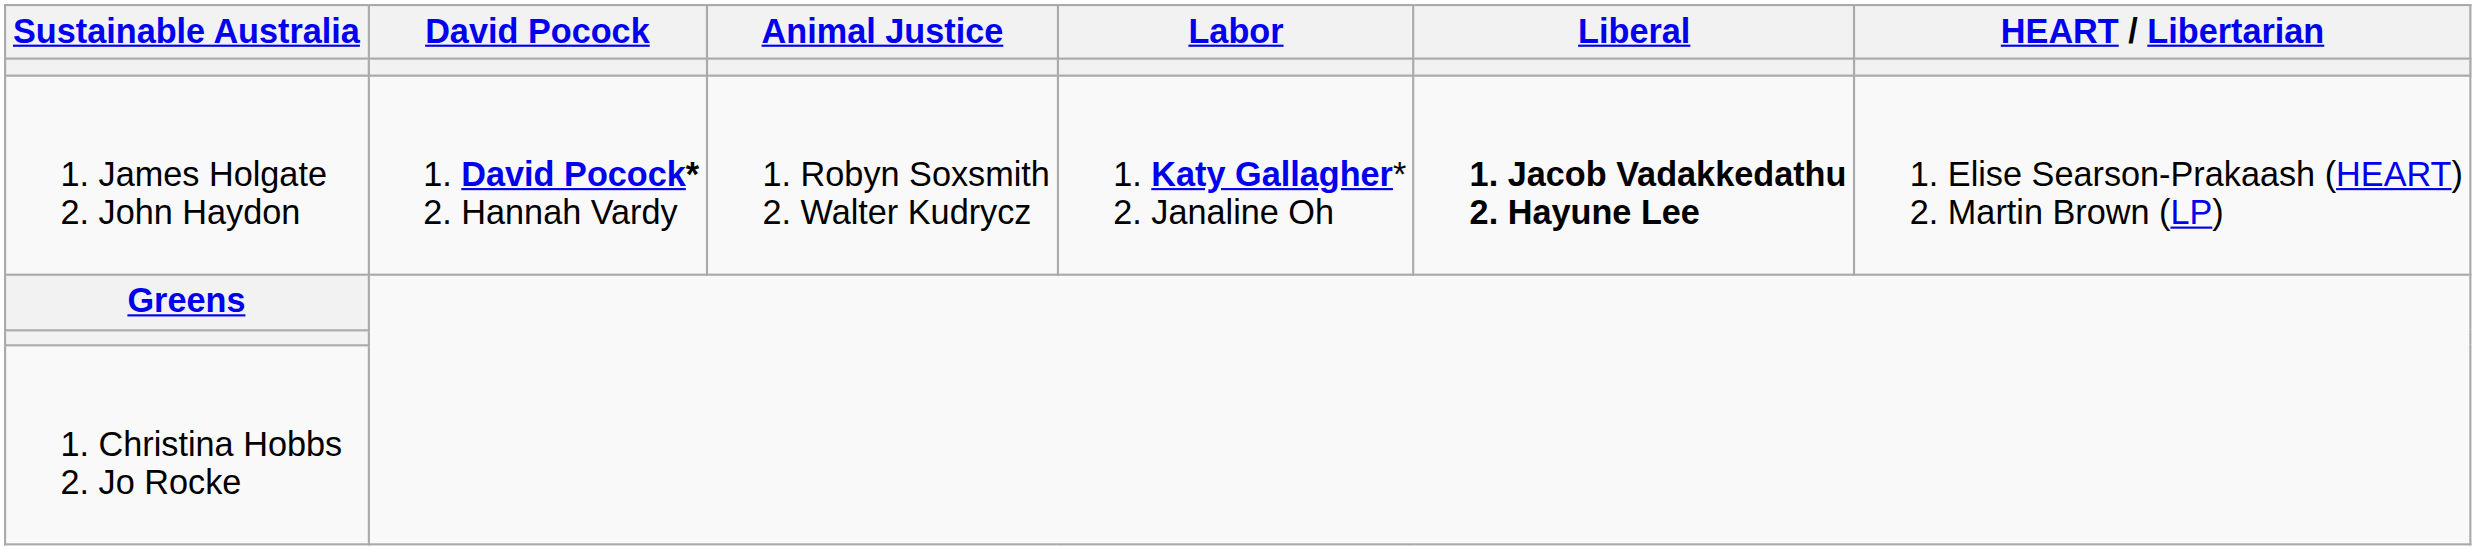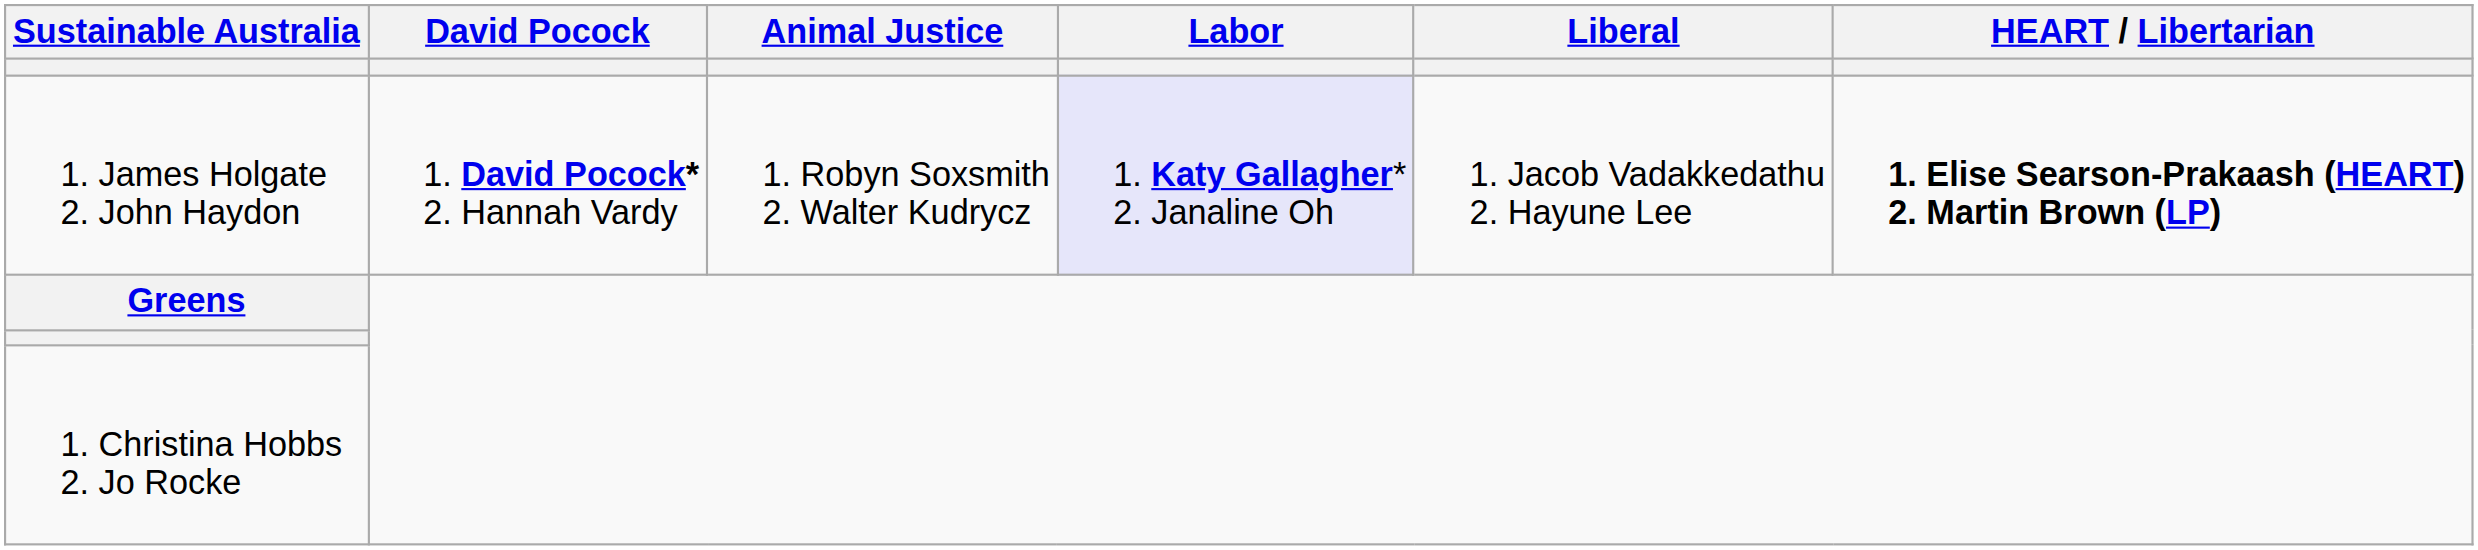(1236, 194) no background -> (1236, 194) lavender background
(1634, 194) bold -> (1624, 194) normal
(2163, 194) normal -> (2153, 194) bold
